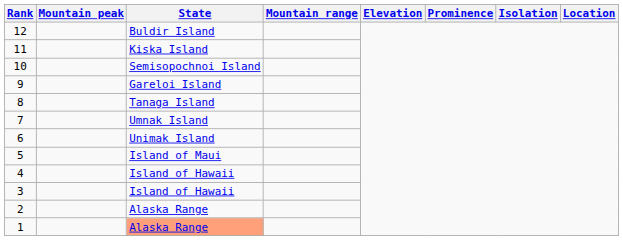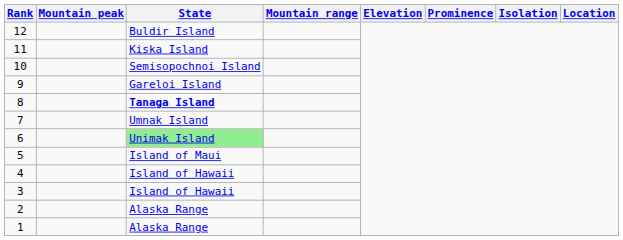(172, 102) normal -> (172, 102) bold
(172, 138) no background -> (172, 138) lightgreen background
(169, 227) lightsalmon background -> (169, 227) no background
